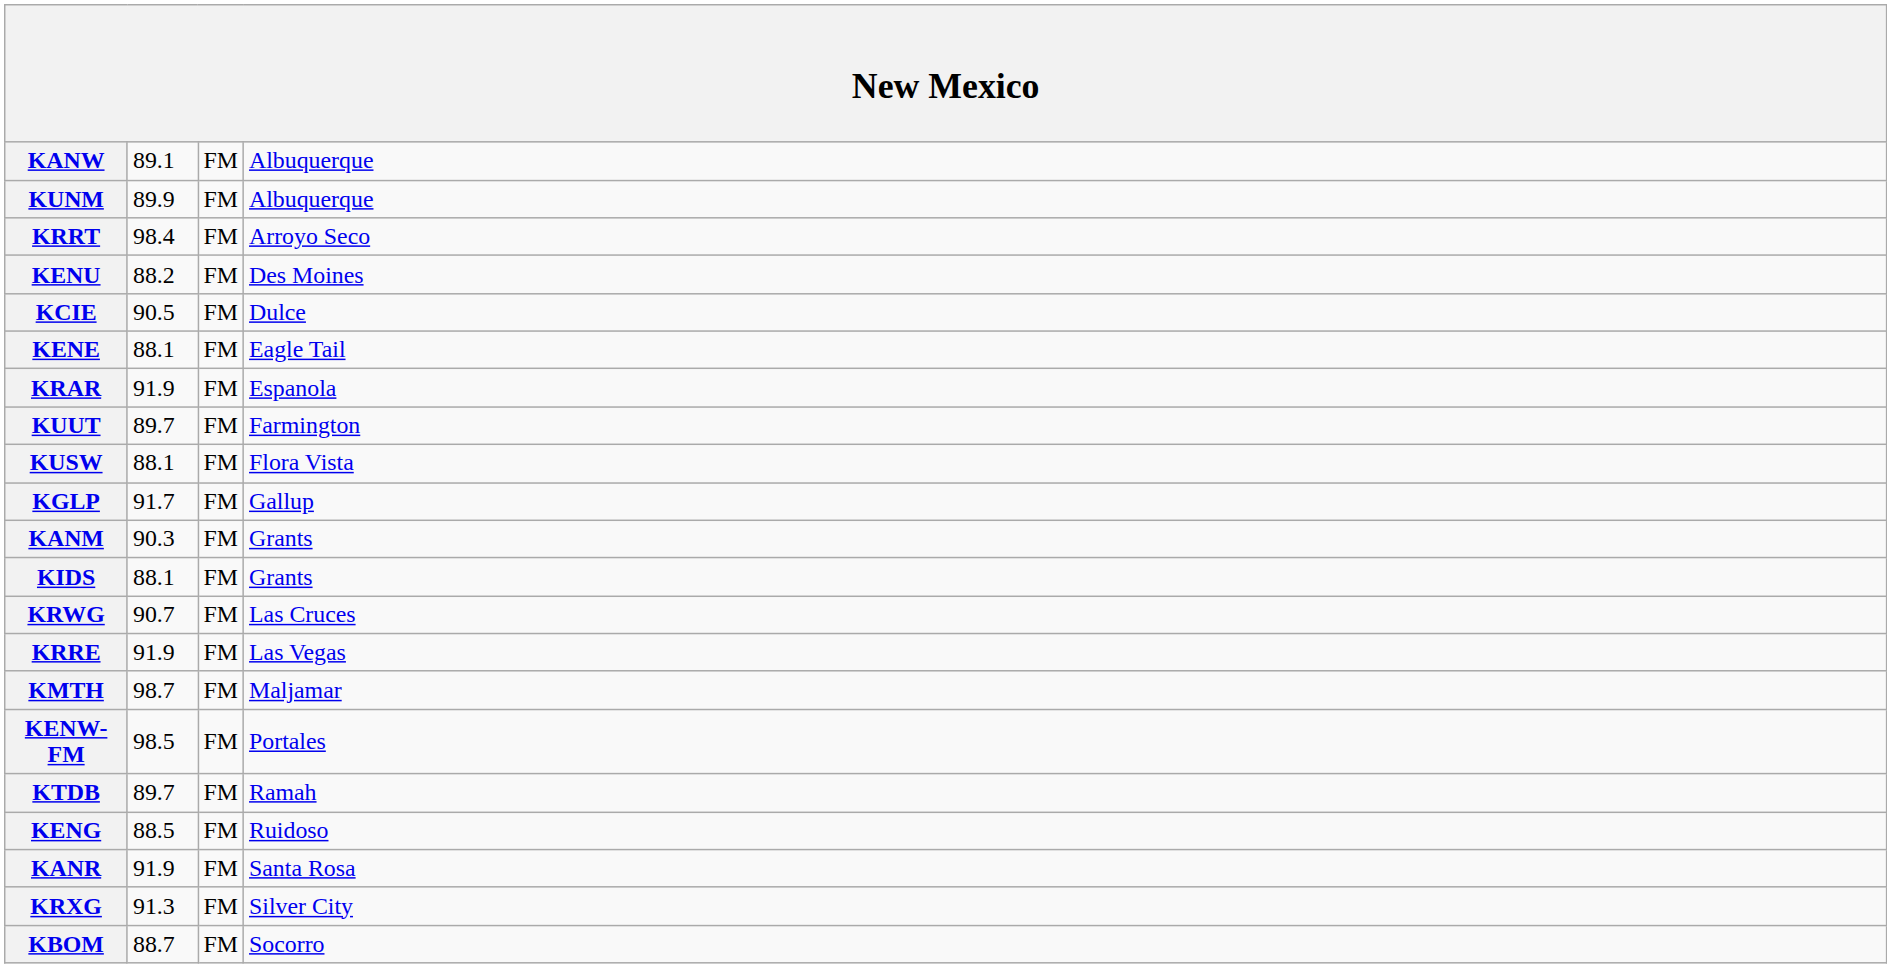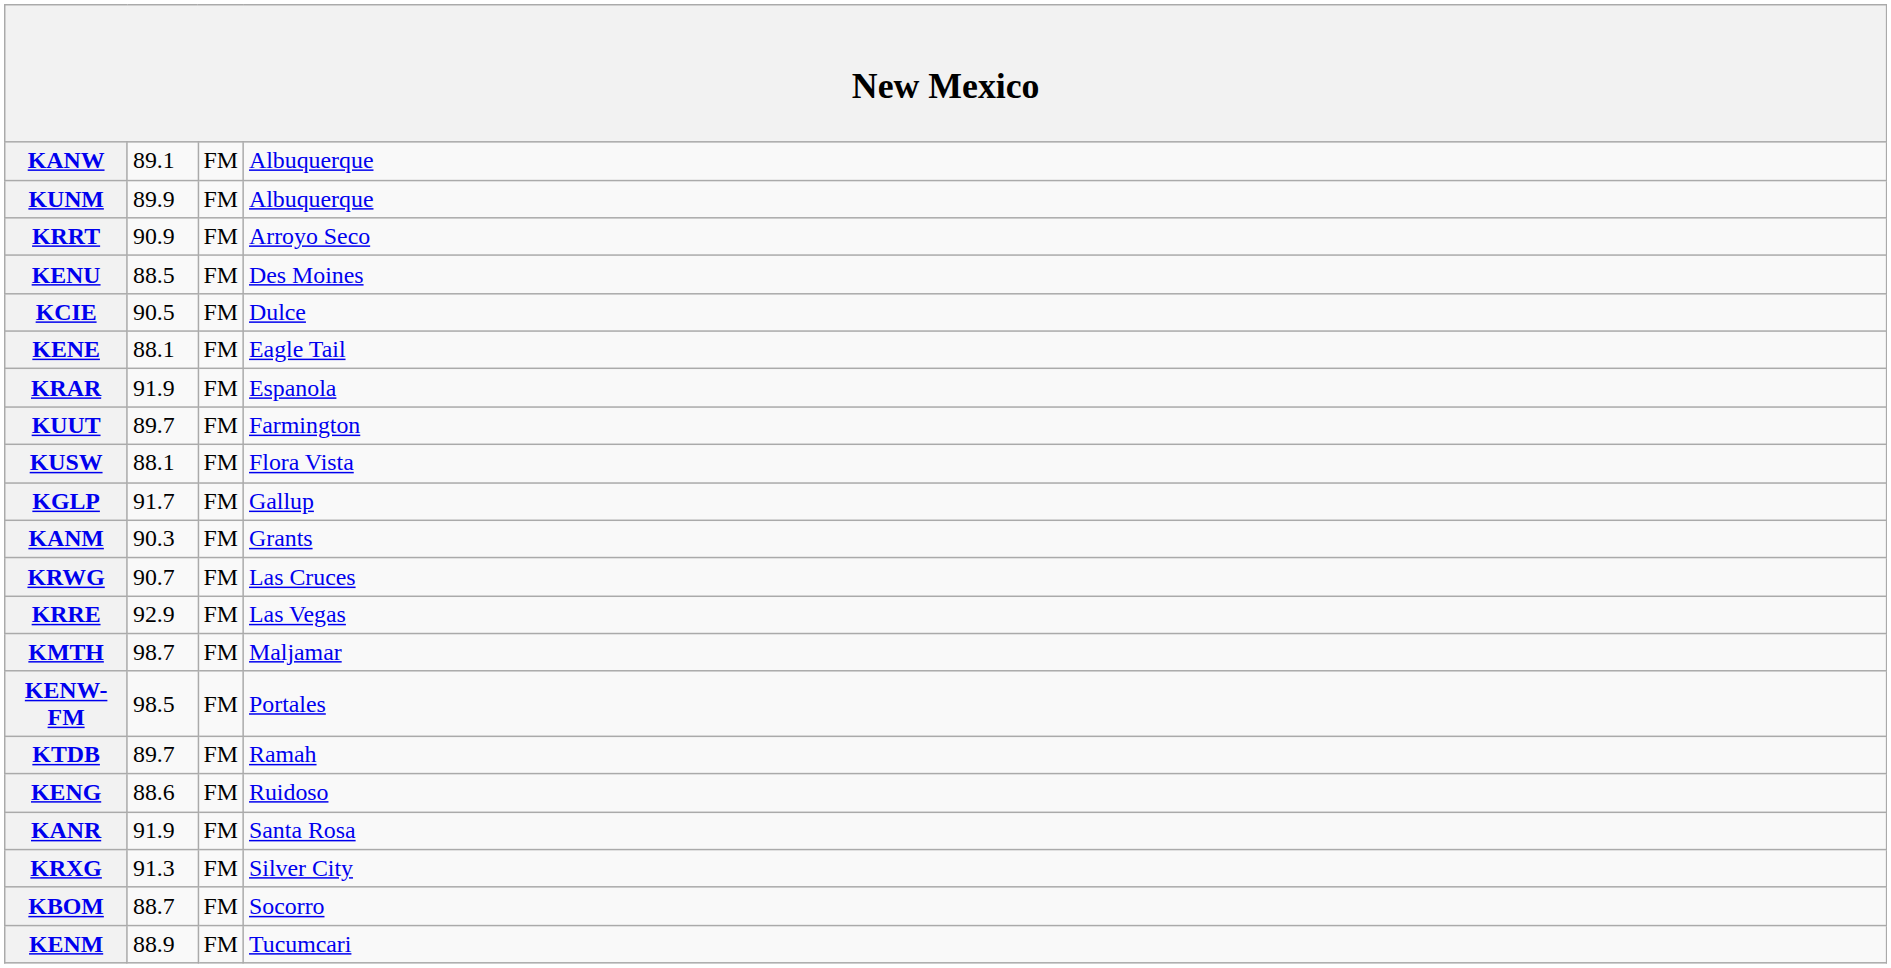(154, 236) 98.4 -> (154, 236) 90.9
(154, 274) 88.2 -> (154, 274) 88.5
- row: (66, 576)
(154, 652) 91.9 -> (154, 614) 92.9
(154, 830) 88.5 -> (154, 792) 88.6
+ row: (66, 943)
